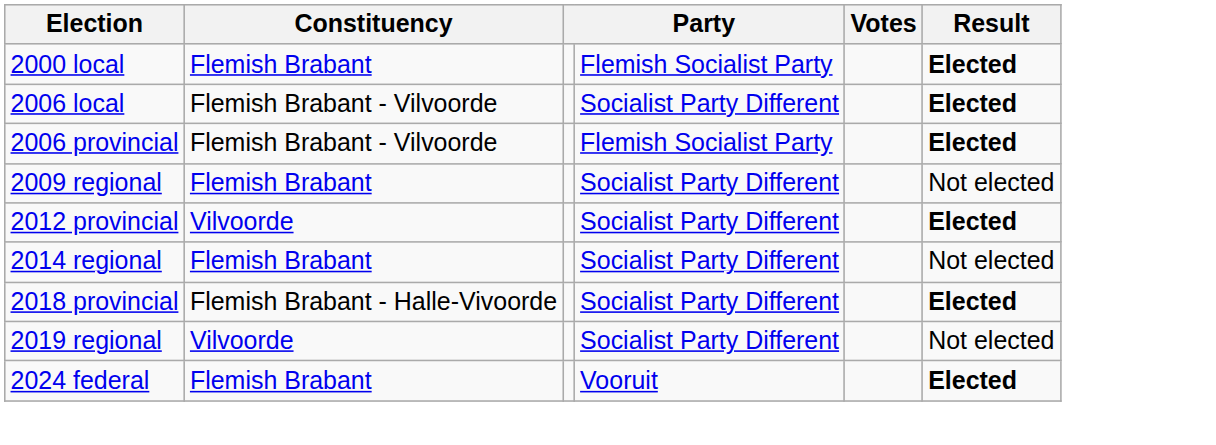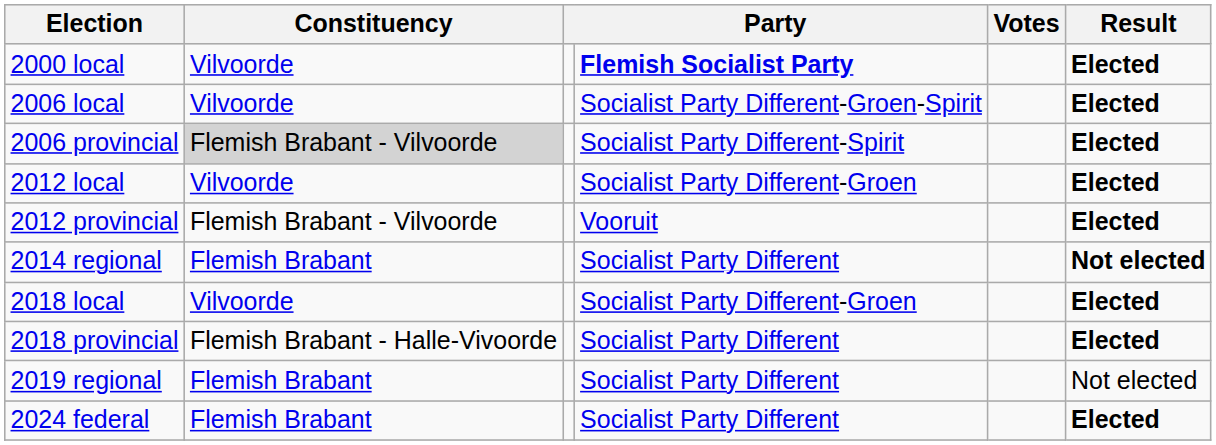(281, 63) Flemish Brabant -> (242, 63) Vilvoorde
(706, 63) normal -> (717, 63) bold
(344, 103) Flemish Brabant - Vilvoorde -> (242, 103) Vilvoorde
(710, 103) Socialist Party Different -> (781, 103) Socialist Party Different-Groen-Spirit
(344, 143) no background -> (344, 143) lightgrey background
(706, 143) Flemish Socialist Party -> (742, 143) Socialist Party Different-Spirit
- row: (86, 182)
+ row: (67, 182)
(242, 222) Vilvoorde -> (344, 222) Flemish Brabant - Vilvoorde
(710, 222) Socialist Party Different -> (619, 222) Vooruit
(991, 261) normal -> (1138, 261) bold
+ row: (67, 301)
(242, 340) Vilvoorde -> (281, 380) Flemish Brabant
(619, 380) Vooruit -> (710, 420) Socialist Party Different
